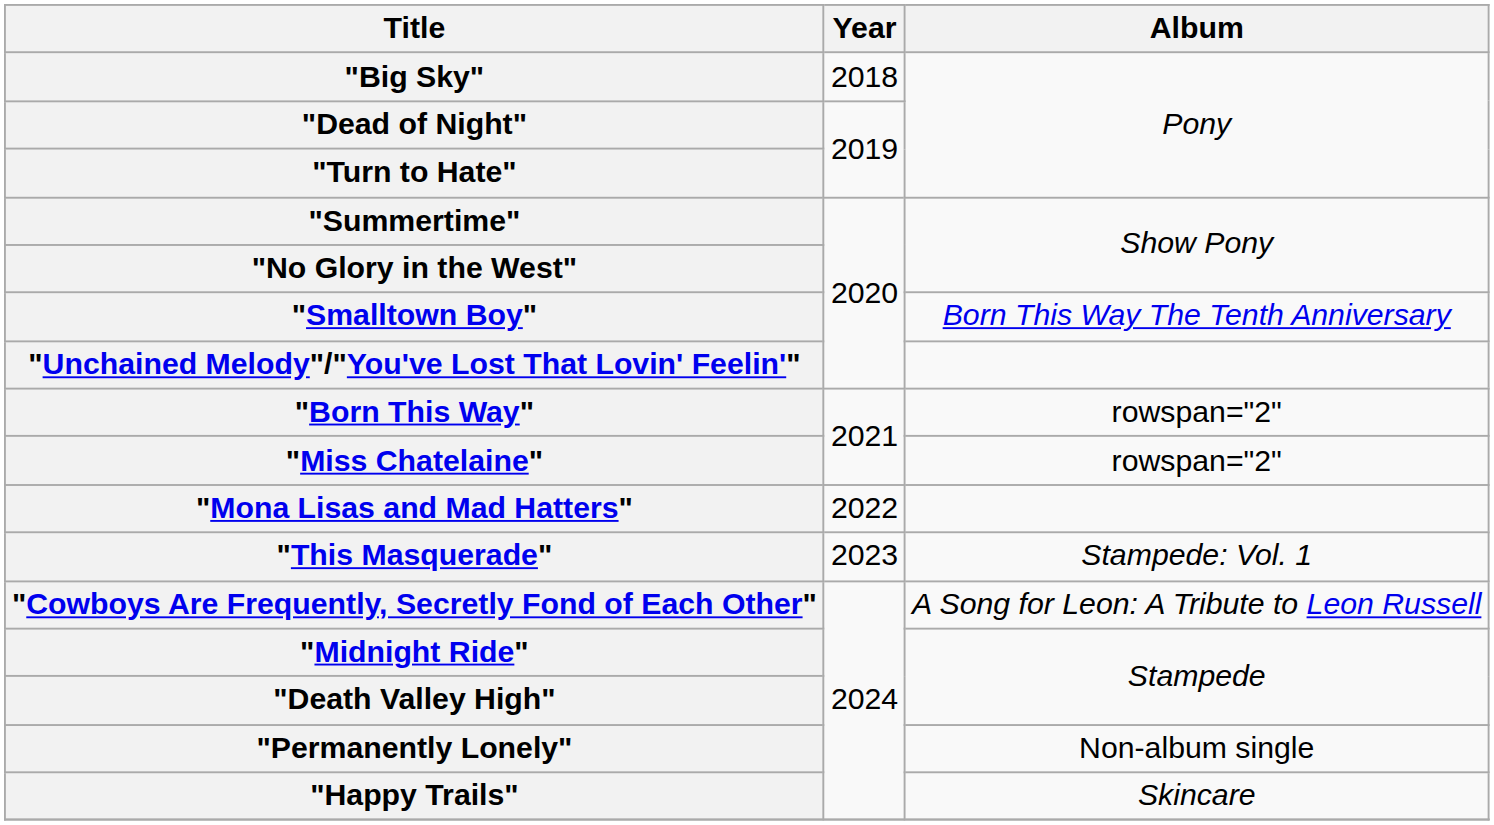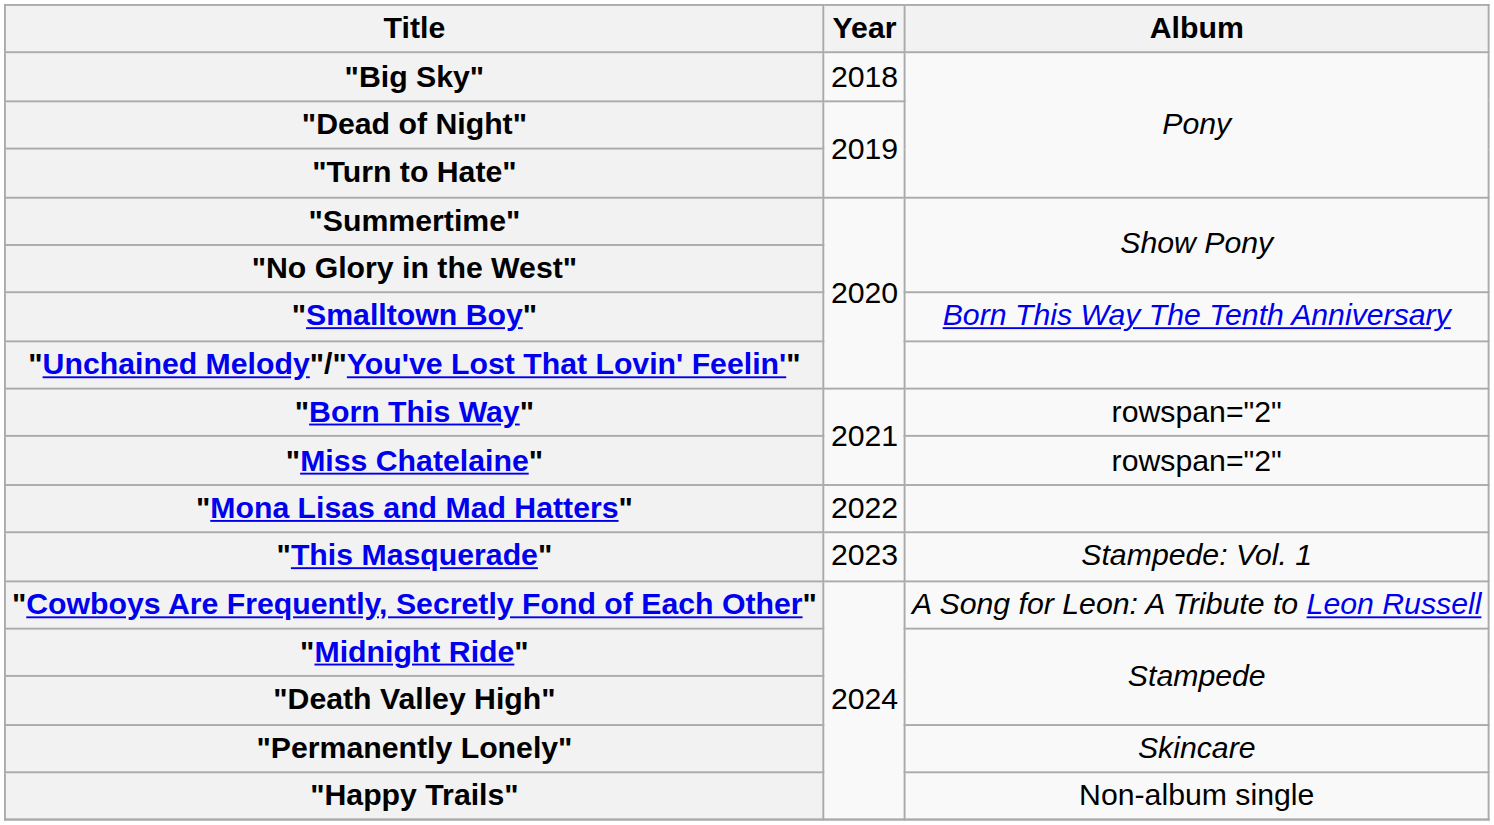(1197, 747) Non-album single -> (1197, 747) Skincare
(1197, 795) Skincare -> (1197, 795) Non-album single
